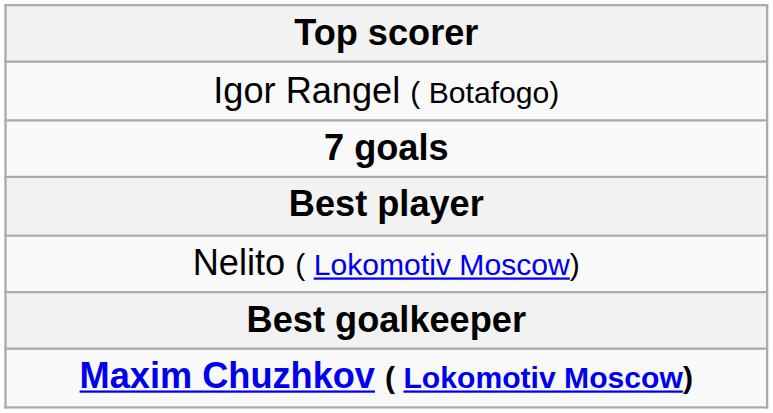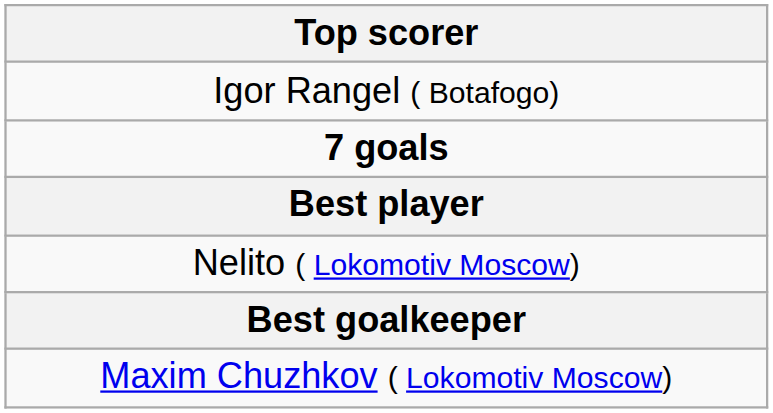(386, 377) bold -> (386, 377) normal
